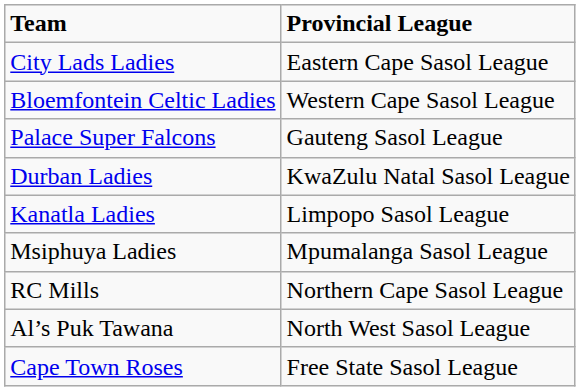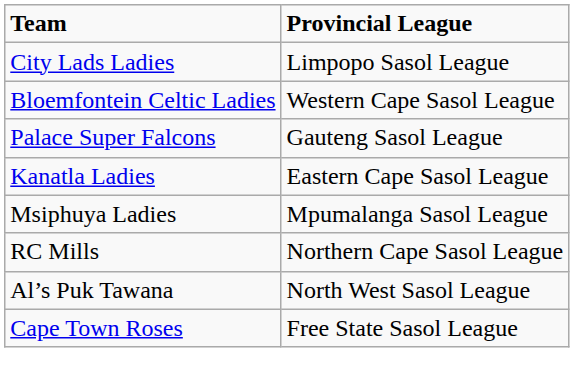(418, 61) Eastern Cape Sasol League -> (398, 61) Limpopo Sasol League
- row: (81, 175)
(398, 213) Limpopo Sasol League -> (418, 175) Eastern Cape Sasol League
